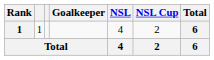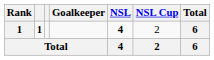(39, 30) normal -> (39, 30) bold
(120, 30) normal -> (120, 30) bold
